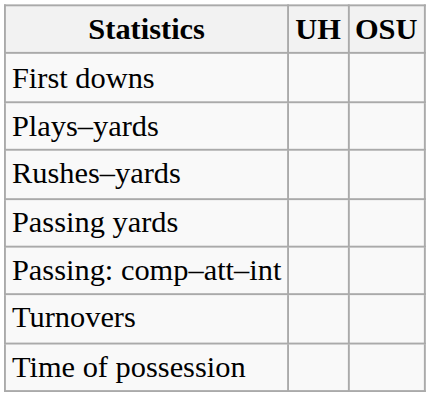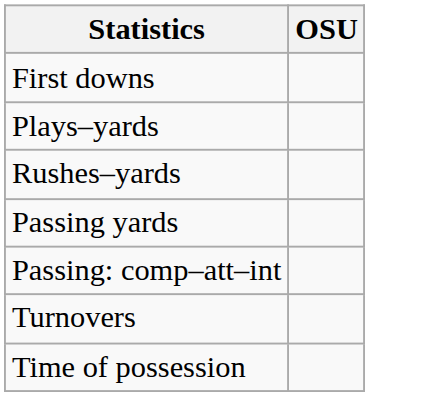- column: (318, 29)
